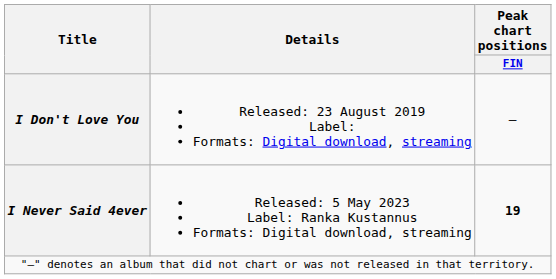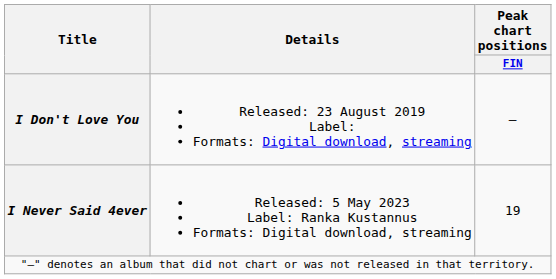(513, 210) bold -> (513, 210) normal
